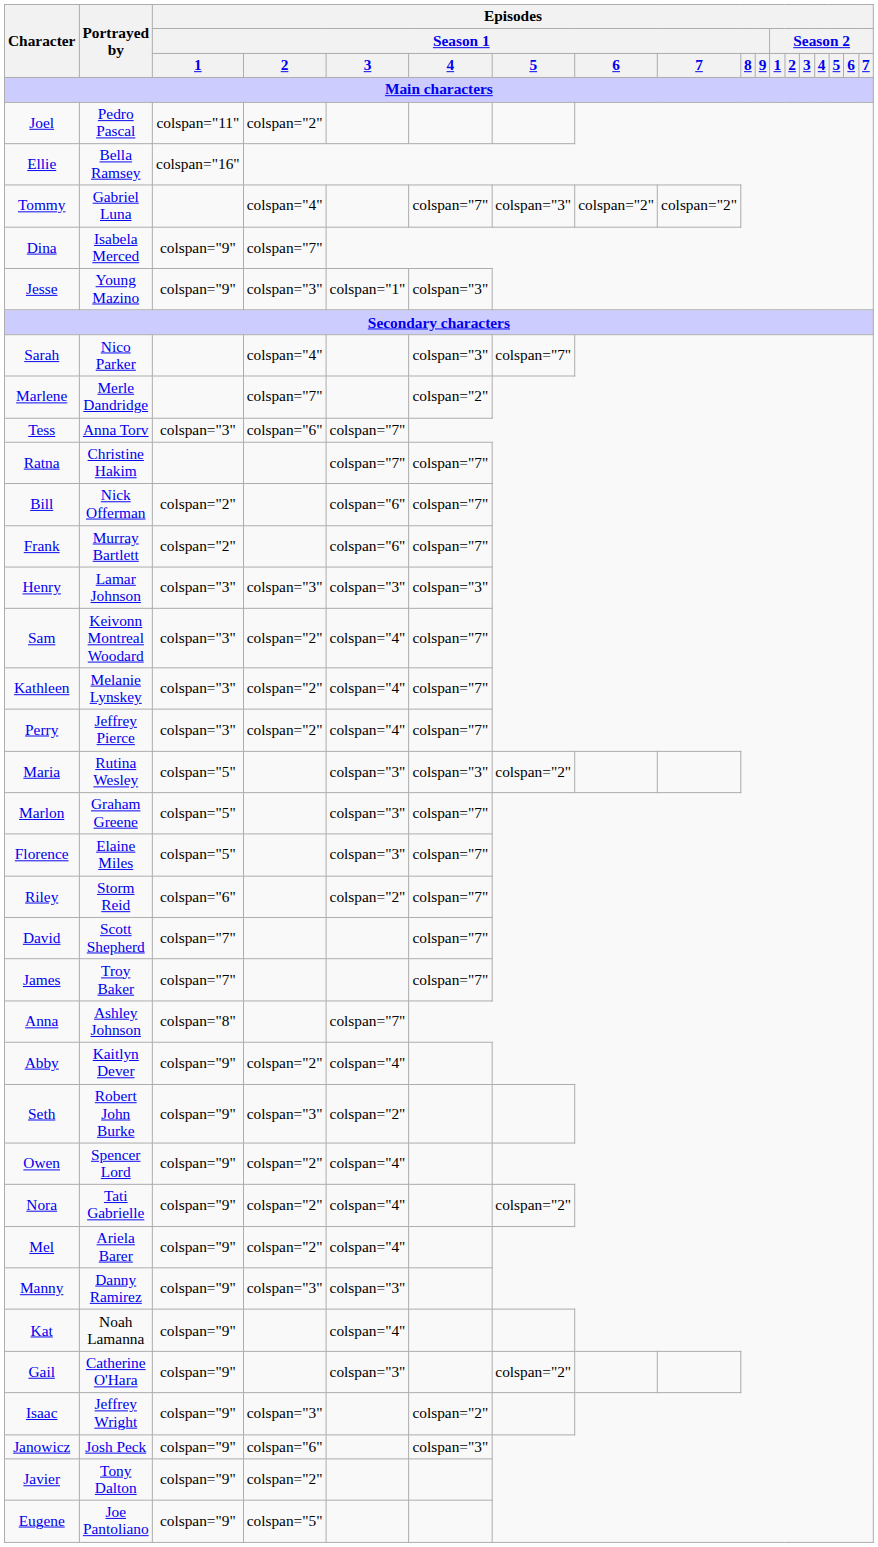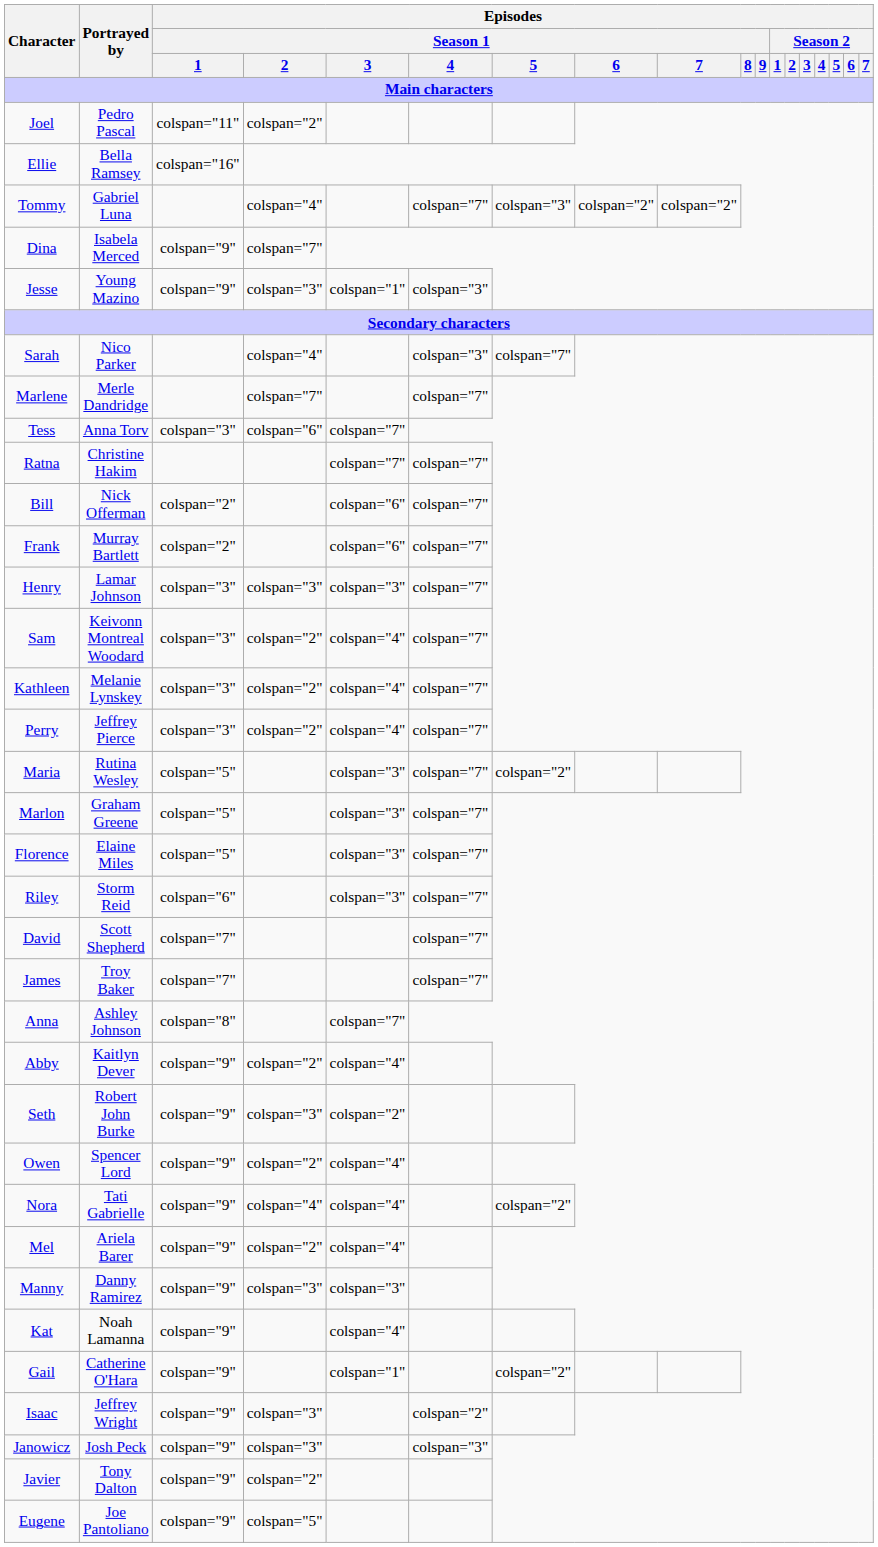(450, 396) colspan="2" -> (450, 396) colspan="7"
(450, 587) colspan="3" -> (450, 587) colspan="7"
(450, 771) colspan="3" -> (450, 771) colspan="7"
(367, 896) colspan="2" -> (367, 896) colspan="3"
(285, 1205) colspan="2" -> (285, 1205) colspan="4"
(367, 1371) colspan="3" -> (367, 1371) colspan="1"
(285, 1446) colspan="6" -> (285, 1446) colspan="3"
